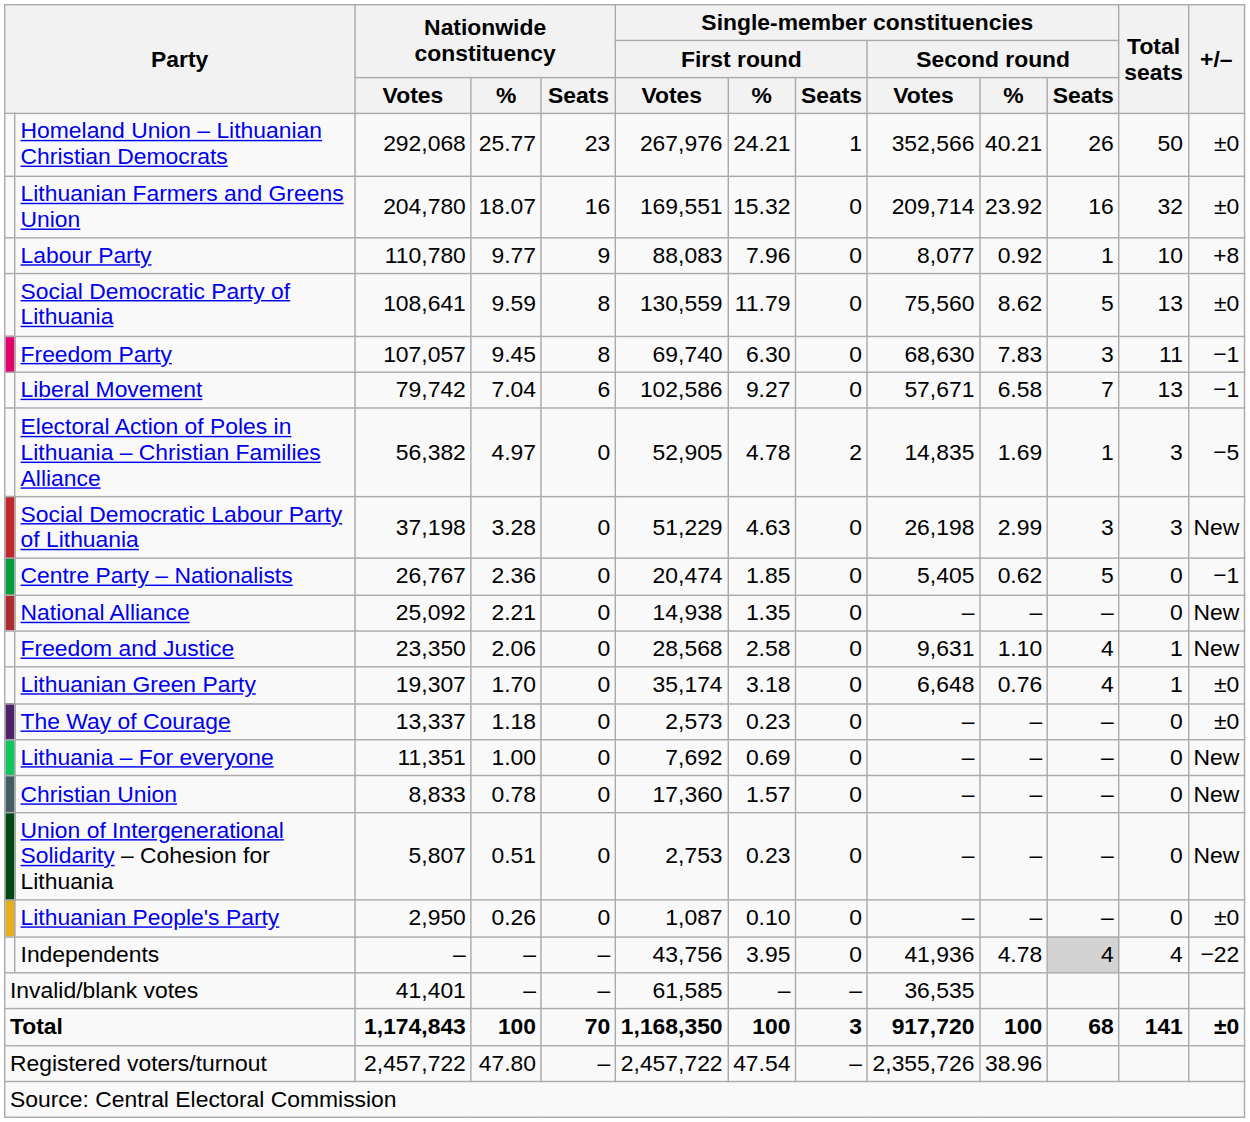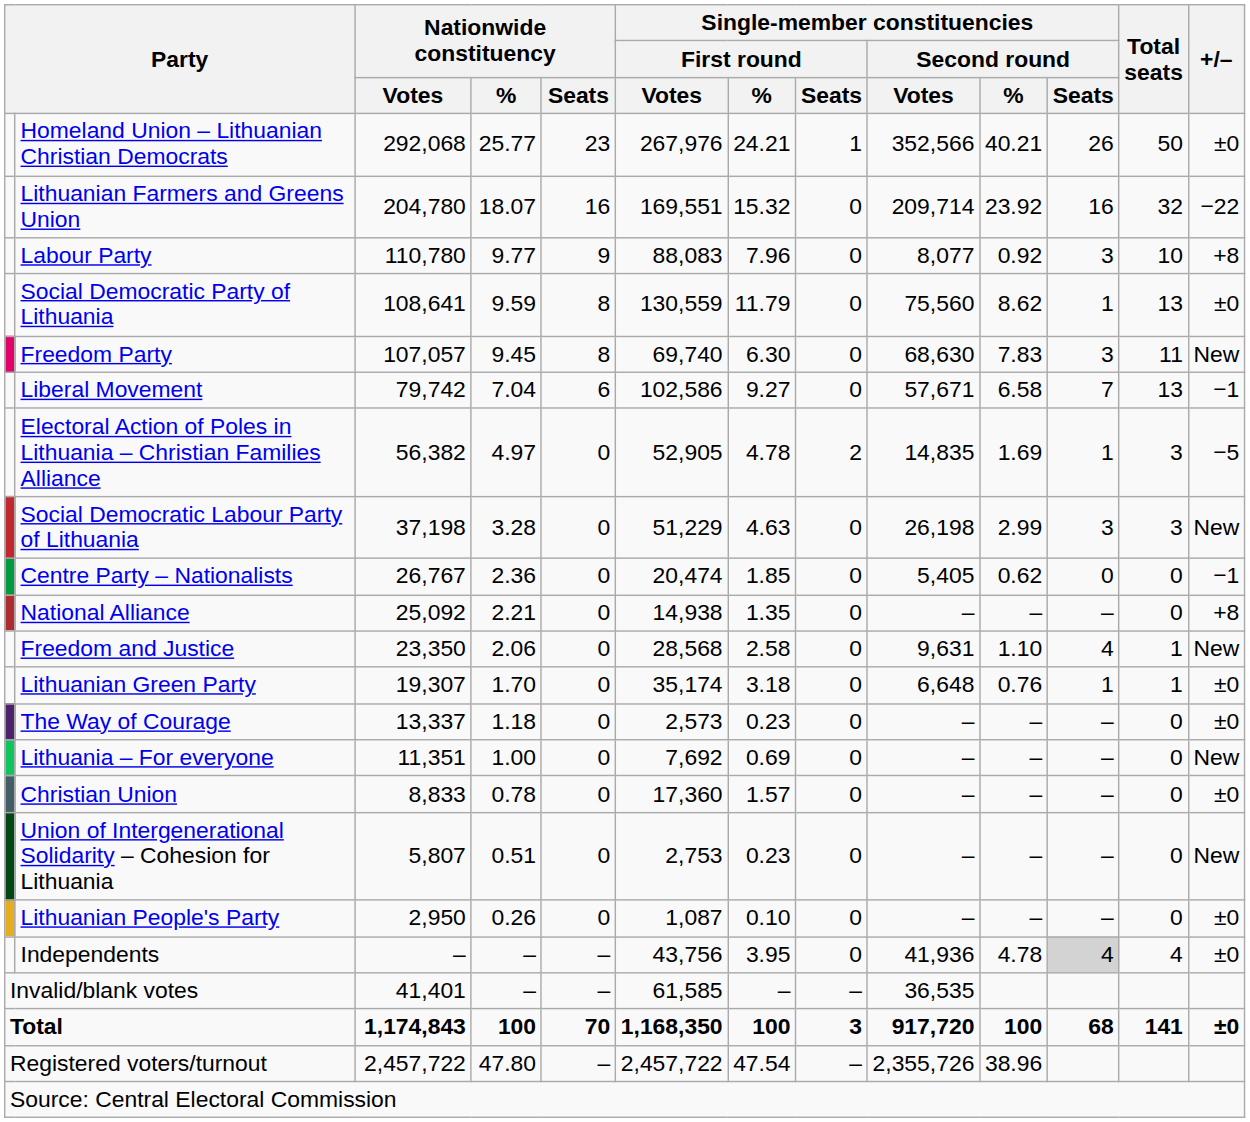(1227, 206) ±0 -> (1220, 206) −22
(1107, 255) 1 -> (1107, 255) 3
(1107, 304) 5 -> (1107, 304) 1
(1226, 353) −1 -> (1216, 353) New
(1107, 576) 5 -> (1107, 576) 0
(1216, 612) New -> (1226, 612) +8
(1107, 685) 4 -> (1107, 685) 1
(1216, 793) New -> (1227, 793) ±0
(1220, 954) −22 -> (1227, 954) ±0
